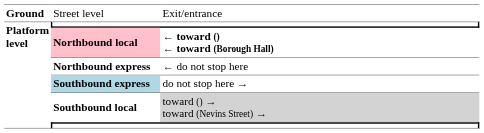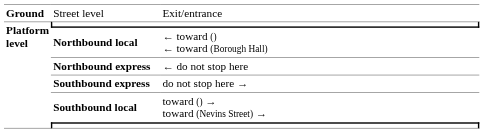(95, 42) pink background -> (95, 42) no background
(218, 42) bold -> (215, 42) normal
(102, 83) lightblue background -> (102, 83) no background
(215, 107) lightgrey background -> (215, 107) no background
